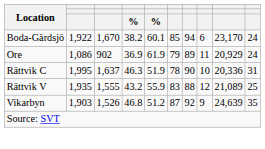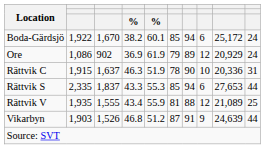(229, 38) 23,170 -> (229, 38) 25,172
(204, 54) 11 -> (205, 54) 12
(80, 70) 1,995 -> (80, 70) 1,915
+ row: (26, 87)
(133, 87) 43.2 -> (133, 103) 43.4
(175, 87) 83 -> (175, 103) 81
(190, 103) 92 -> (190, 119) 91
(253, 103) 35 -> (253, 119) 44
